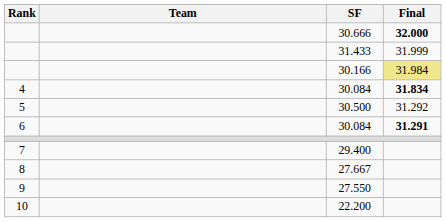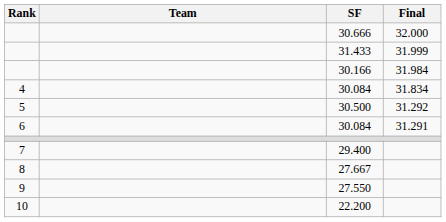(412, 32) bold -> (412, 32) normal
(412, 70) khaki background -> (412, 70) no background
(412, 88) bold -> (412, 88) normal
(412, 126) bold -> (412, 126) normal
